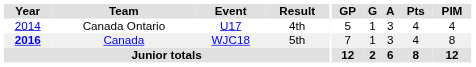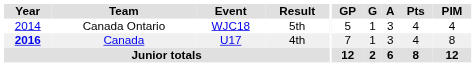(231, 26) U17 -> (231, 26) WJC18
(297, 26) 4th -> (297, 26) 5th
(231, 40) WJC18 -> (231, 40) U17
(297, 40) 5th -> (297, 40) 4th
